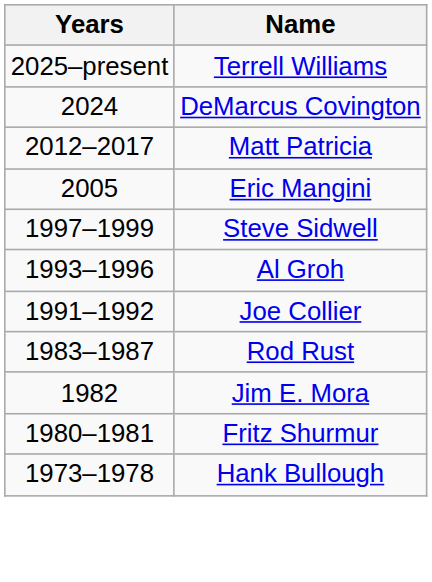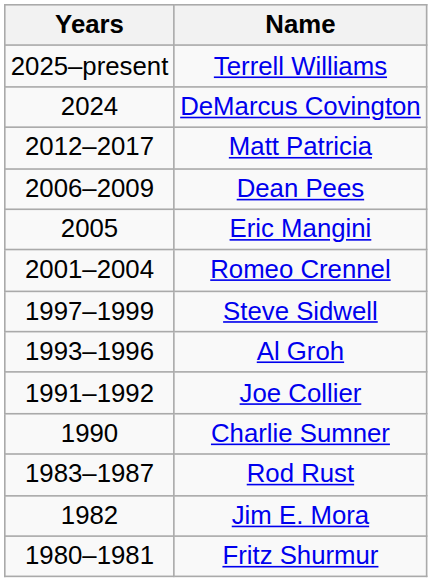+ row: (300, 188)
+ row: (300, 270)
+ row: (300, 433)
- row: (300, 474)
